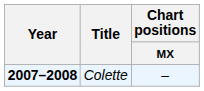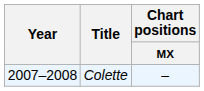(42, 75) bold -> (42, 75) normal
